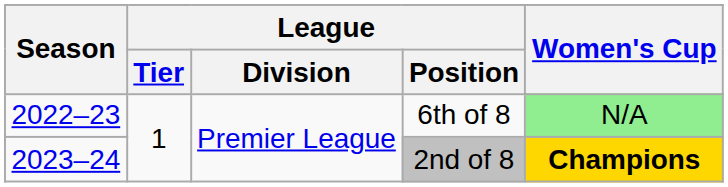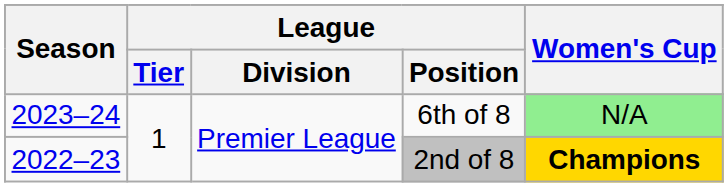(66, 116) 2022–23 -> (66, 116) 2023–24
(66, 160) 2023–24 -> (66, 160) 2022–23
